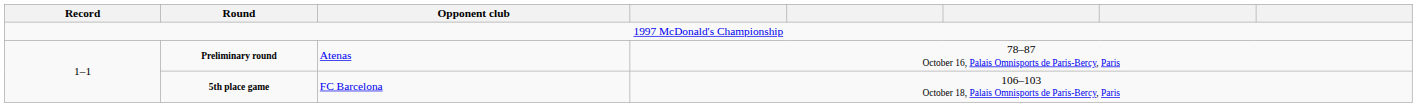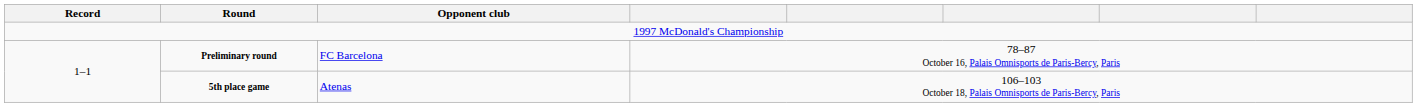(336, 55) Atenas -> (351, 55) FC Barcelona
(351, 86) FC Barcelona -> (336, 86) Atenas
